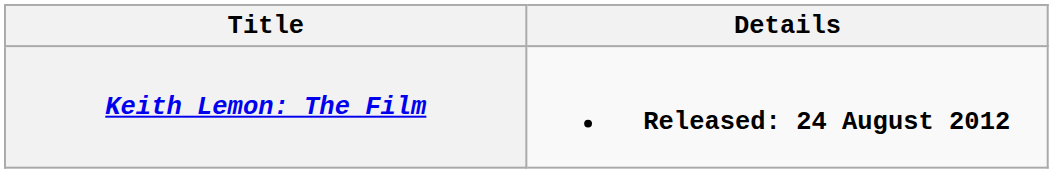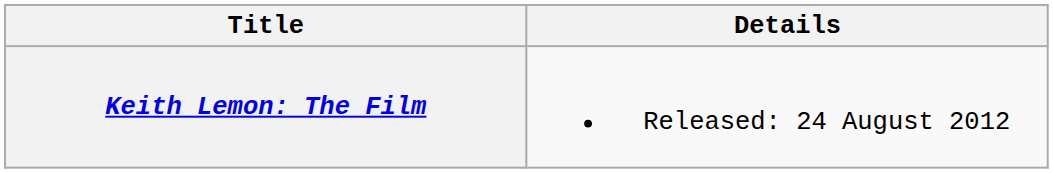(788, 122) bold -> (788, 122) normal
